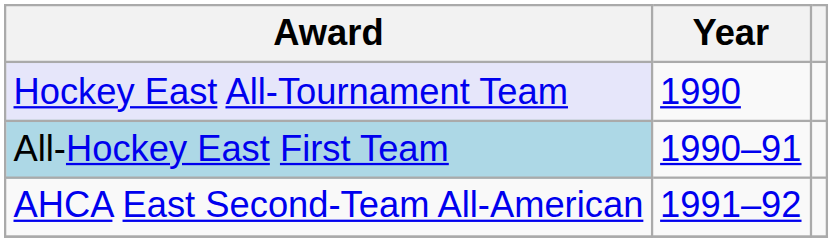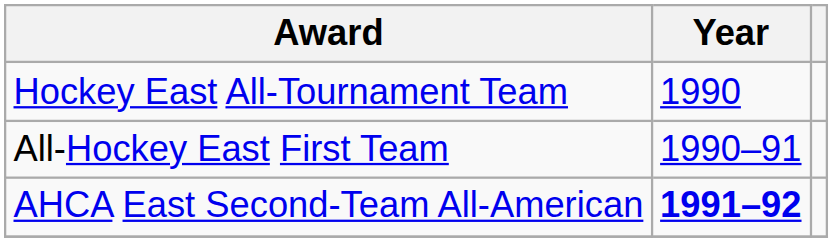(291, 90) lavender background -> (291, 90) no background
(231, 148) lightblue background -> (231, 148) no background
(731, 206) normal -> (731, 206) bold
